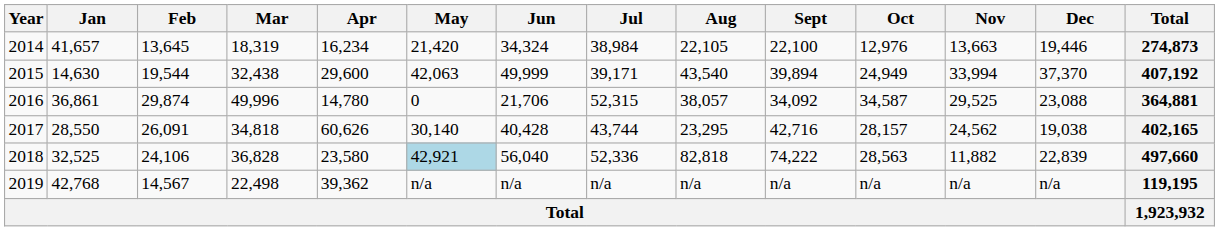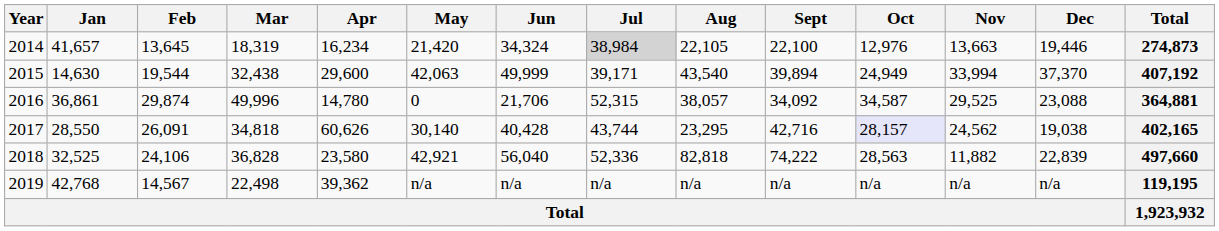(614, 45) no background -> (614, 45) lightgrey background
(884, 128) no background -> (884, 128) lavender background
(435, 156) lightblue background -> (435, 156) no background
